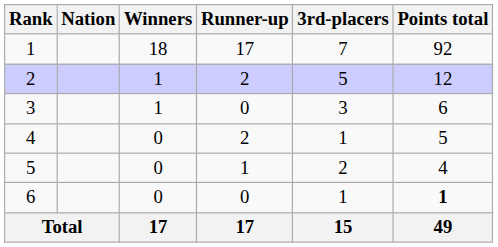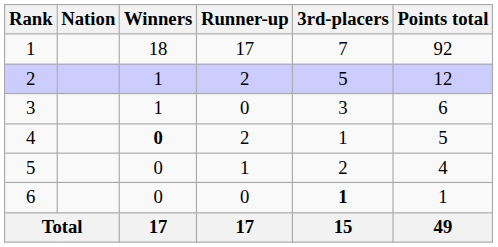(158, 138) normal -> (158, 138) bold
(343, 197) normal -> (343, 197) bold
(443, 197) bold -> (443, 197) normal
